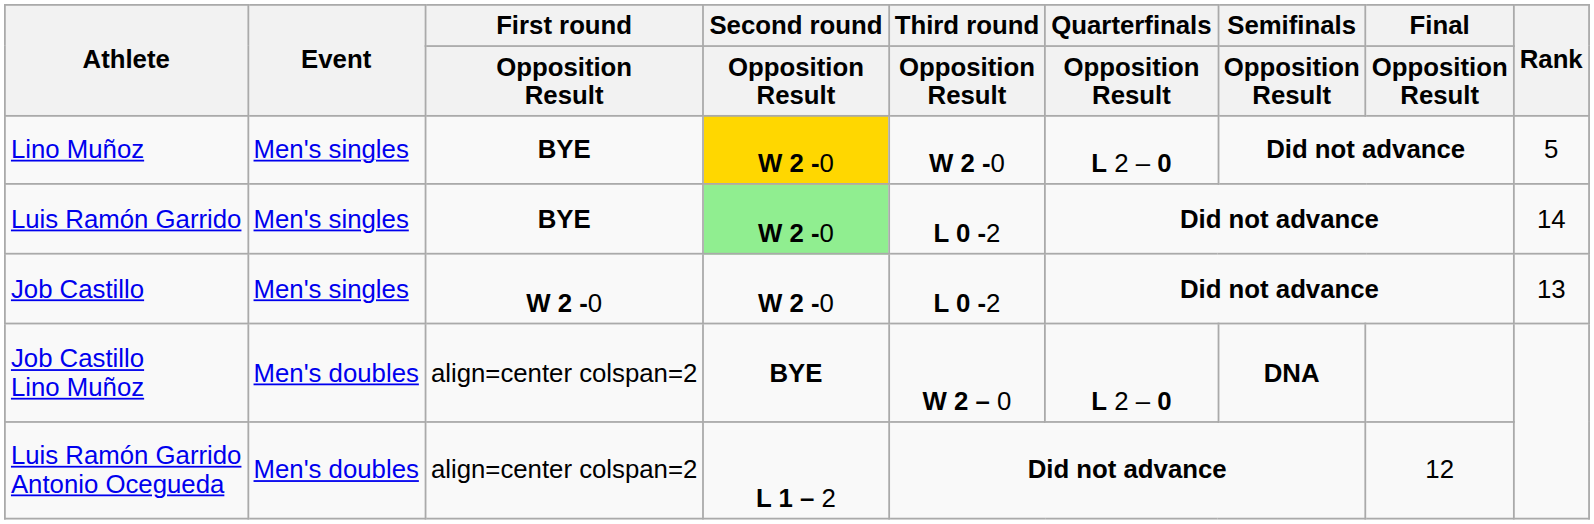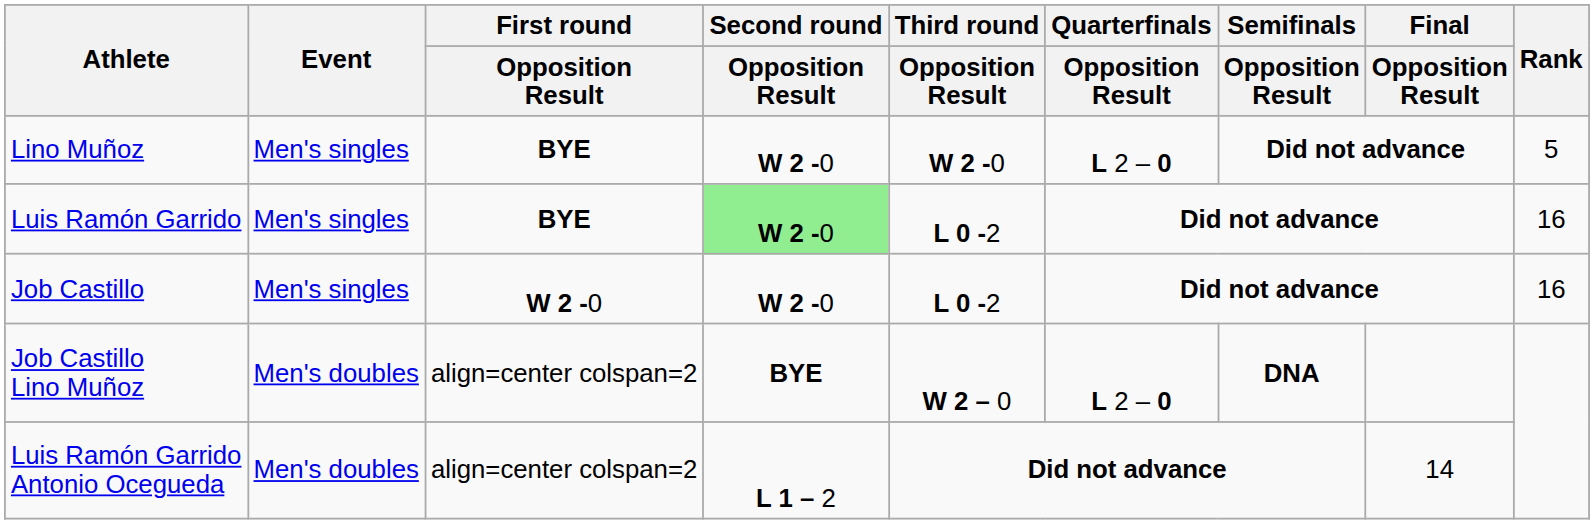(796, 164) gold background -> (796, 164) no background
(1551, 219) 14 -> (1551, 219) 16
(1551, 289) 13 -> (1551, 289) 16
(1440, 470) 12 -> (1440, 470) 14
